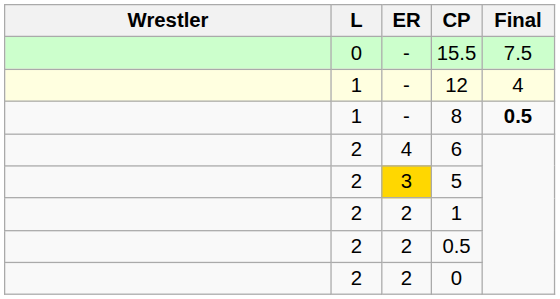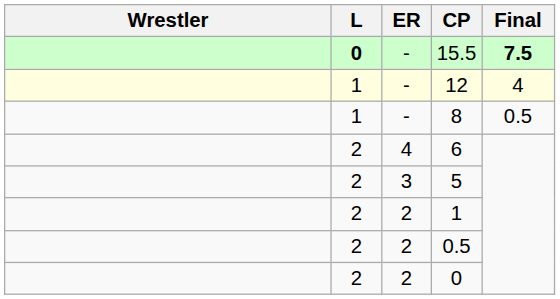(357, 52) normal -> (357, 52) bold
(518, 52) normal -> (518, 52) bold
(518, 117) bold -> (518, 117) normal
(407, 181) gold background -> (407, 181) no background
